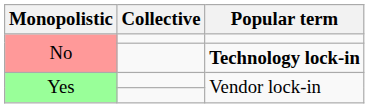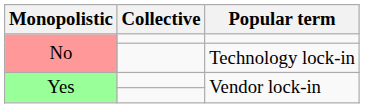(284, 57) bold -> (282, 57) normal
